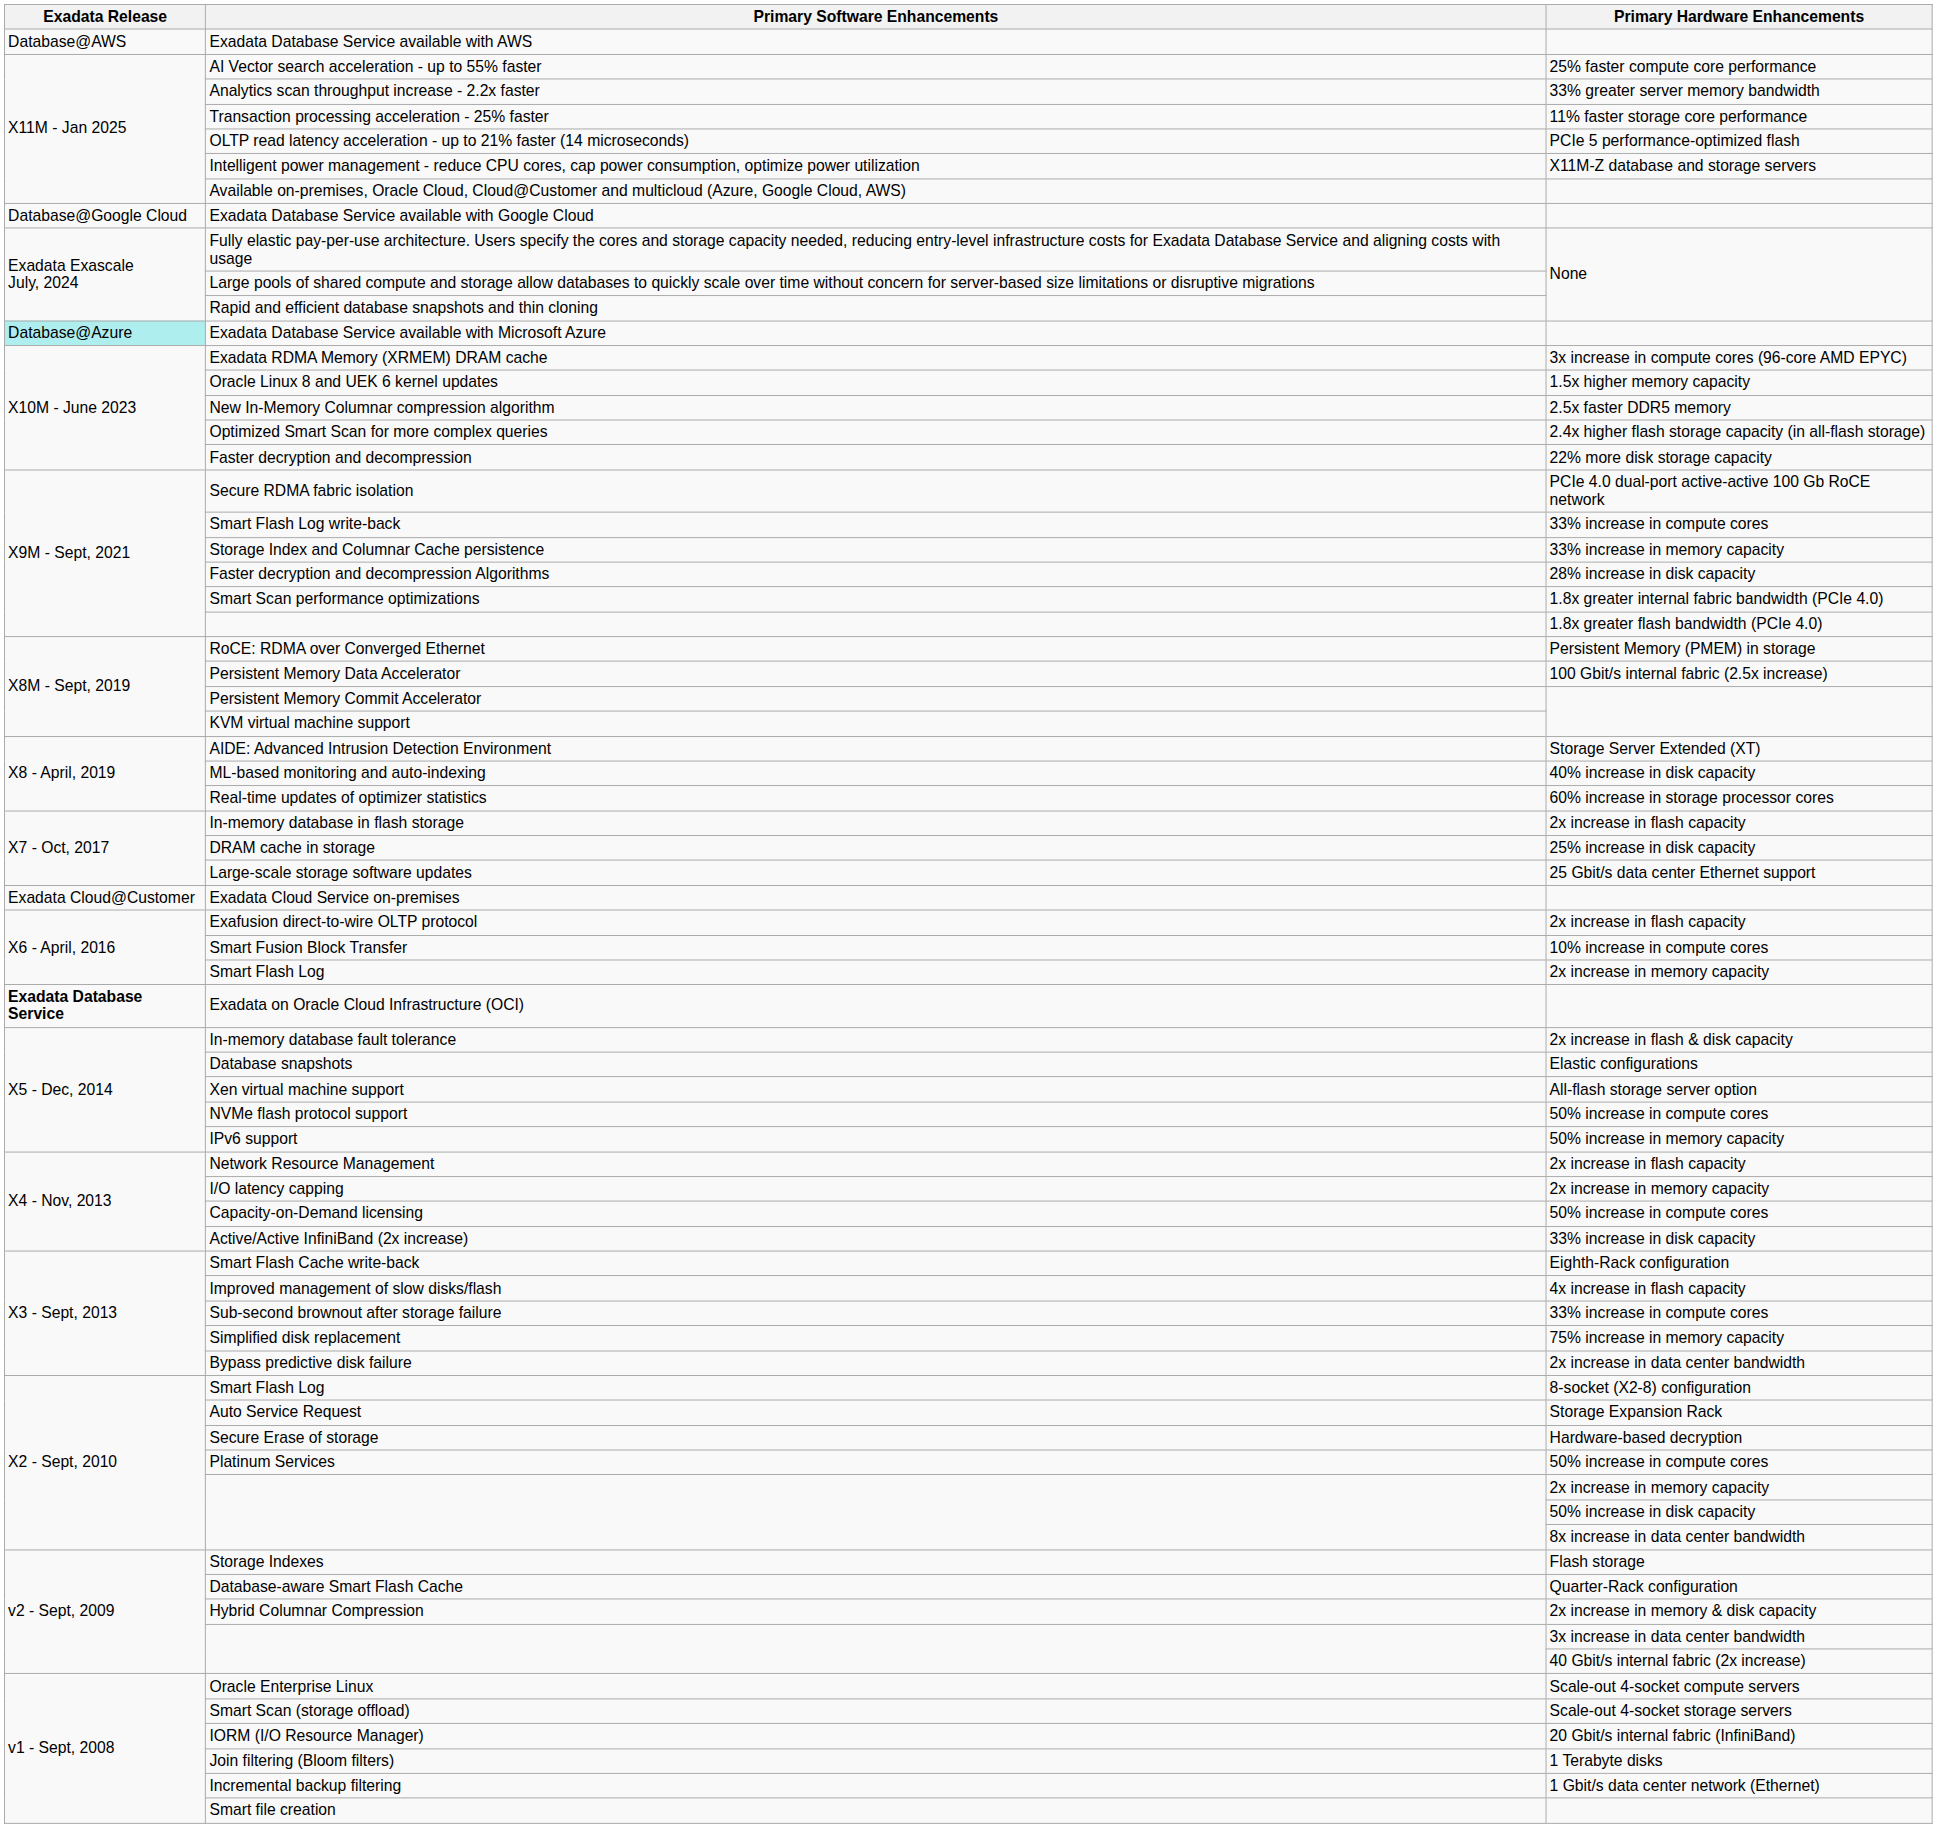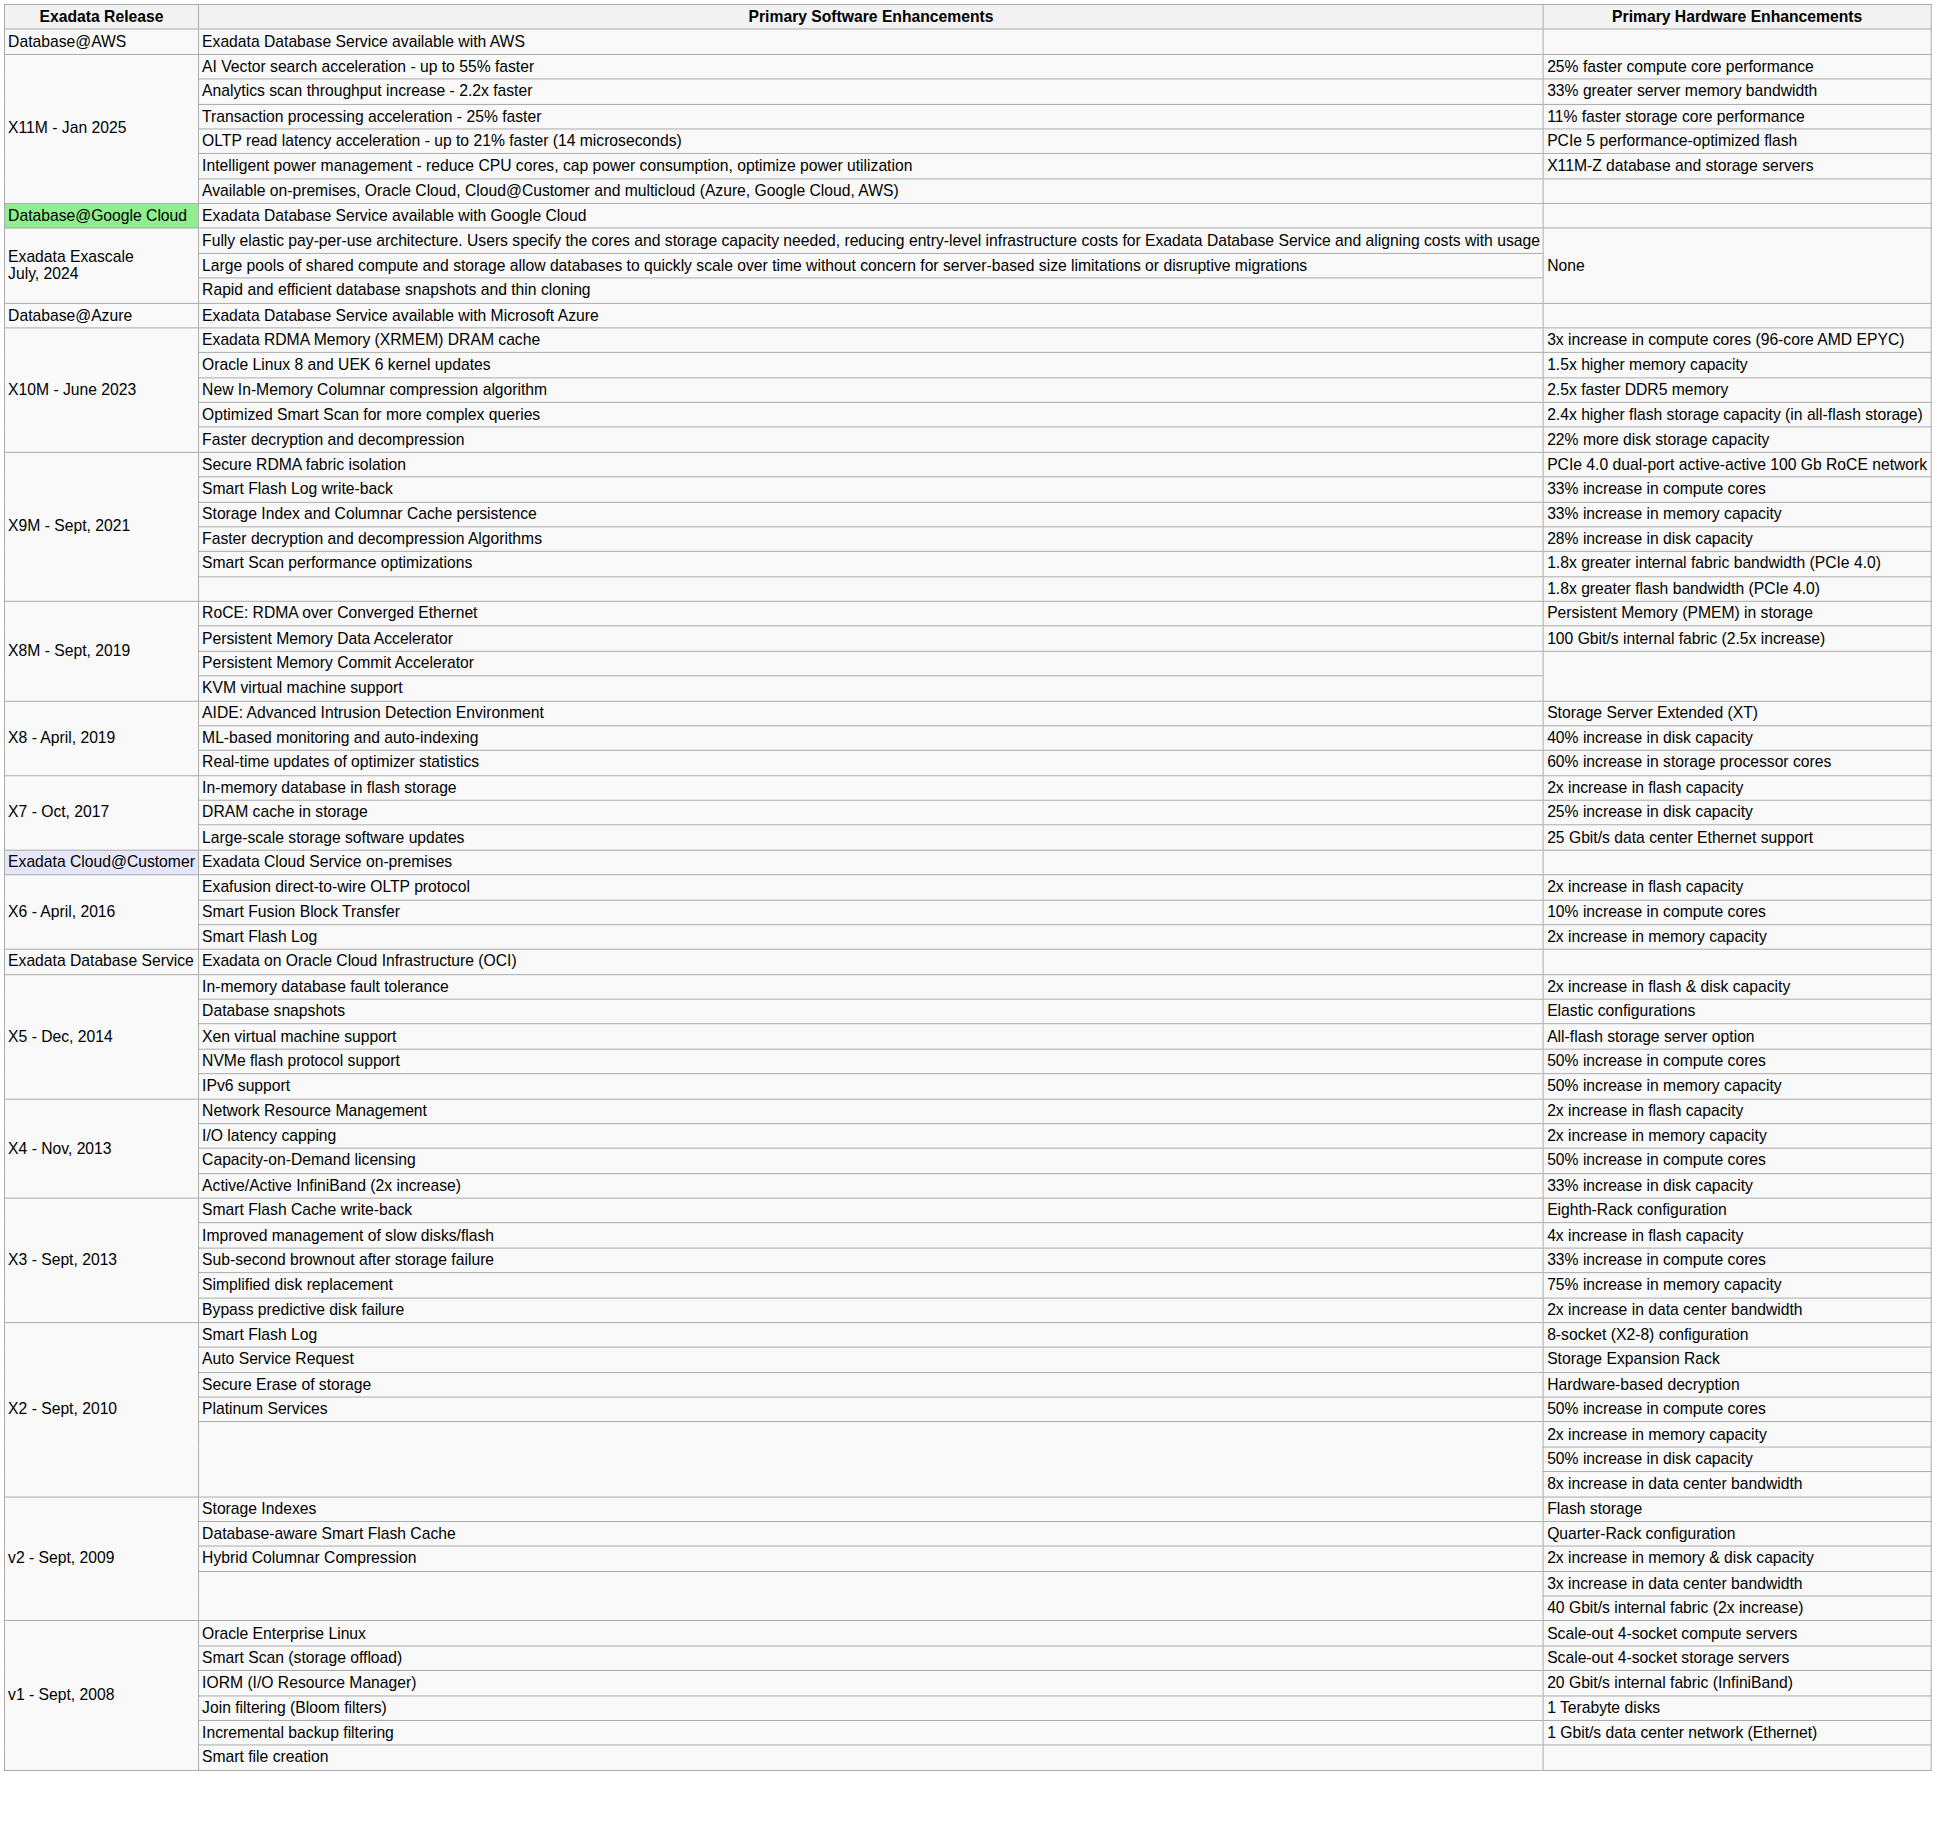(98, 215) no background -> (98, 215) lightgreen background
(70, 332) paleturquoise background -> (70, 315) no background
(101, 897) no background -> (101, 862) lavender background
(75, 1005) bold -> (101, 961) normal
